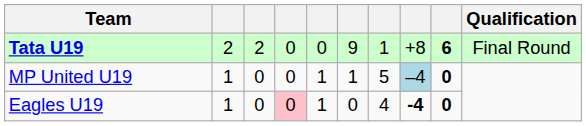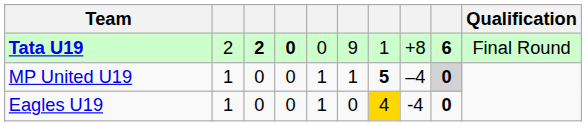(259, 47) normal -> (259, 47) bold
(290, 47) normal -> (290, 47) bold
(384, 76) normal -> (384, 76) bold
(415, 76) lightblue background -> (415, 76) no background
(447, 76) no background -> (447, 76) lightgrey background
(290, 105) pink background -> (290, 105) no background
(384, 105) no background -> (384, 105) gold background
(415, 105) bold -> (415, 105) normal
